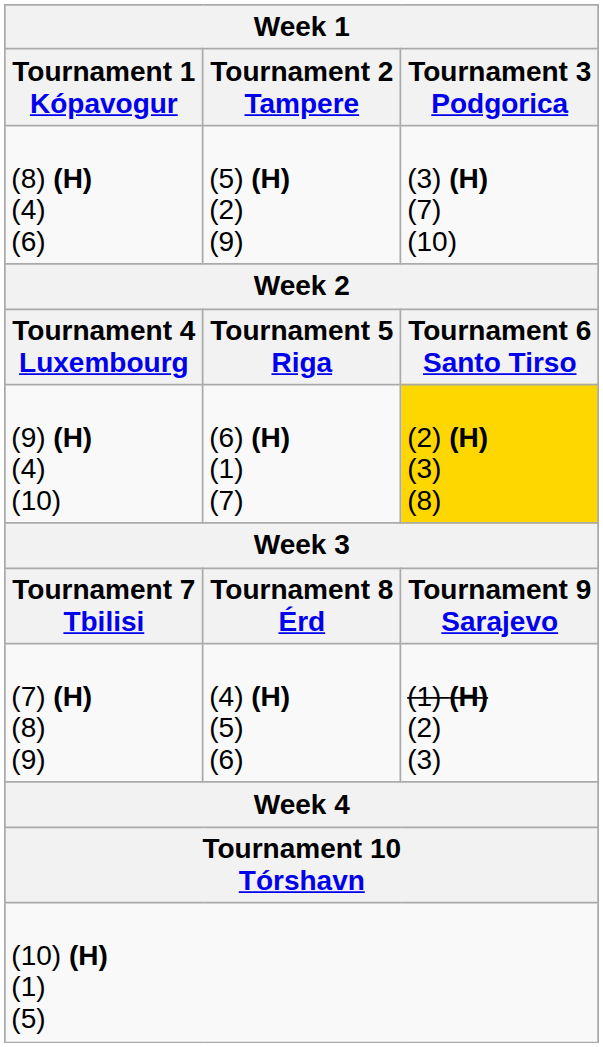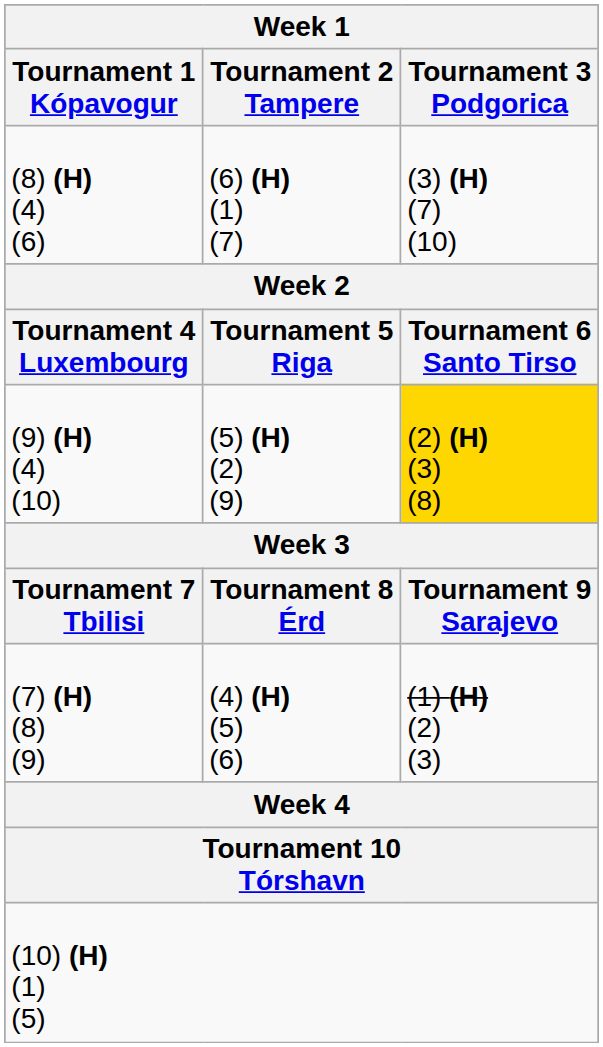(250, 210) (5) (H) (2) (9) -> (250, 210) (6) (H) (1) (7)
(250, 469) (6) (H) (1) (7) -> (250, 469) (5) (H) (2) (9)
